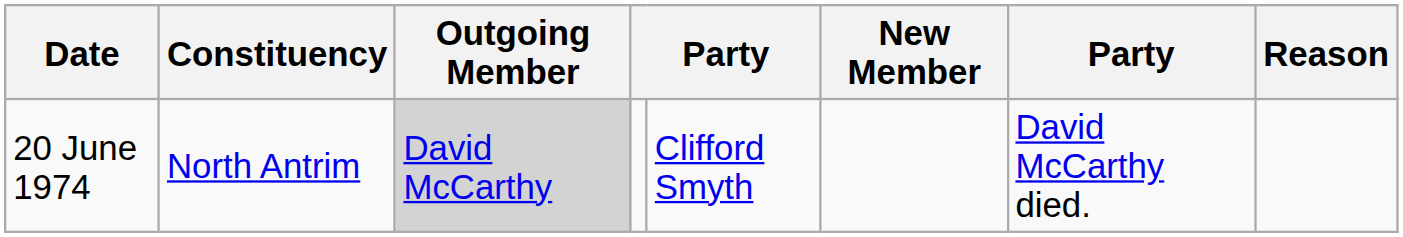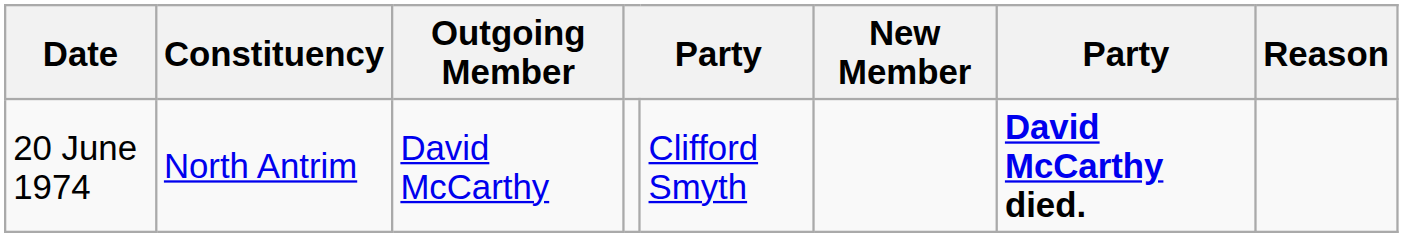(478, 166) lightgrey background -> (475, 166) no background
(1090, 166) normal -> (1084, 166) bold
